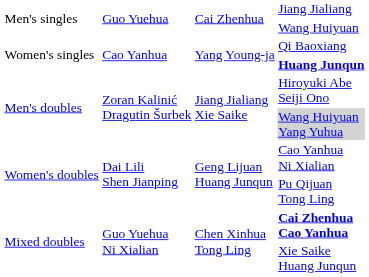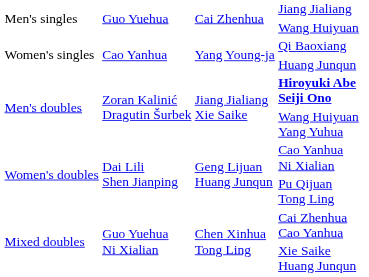(321, 64) bold -> (317, 64) normal
(315, 90) normal -> (317, 90) bold
(318, 124) lightgrey background -> (318, 124) no background
(316, 225) bold -> (313, 225) normal
